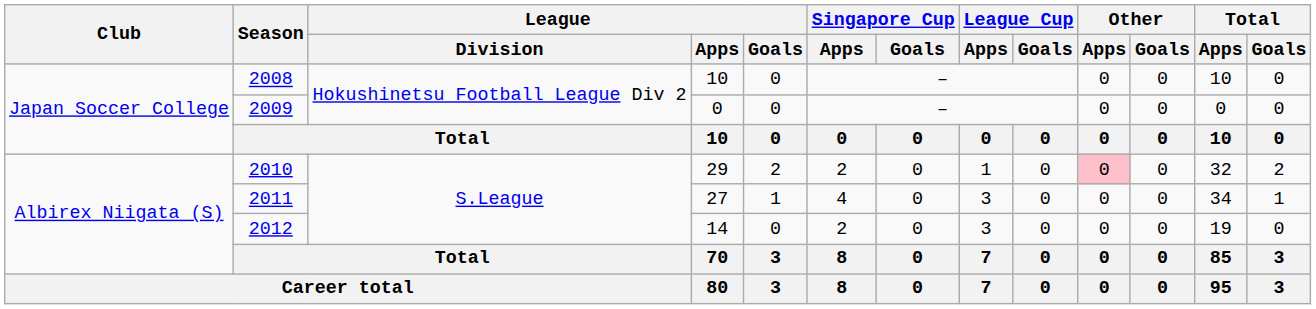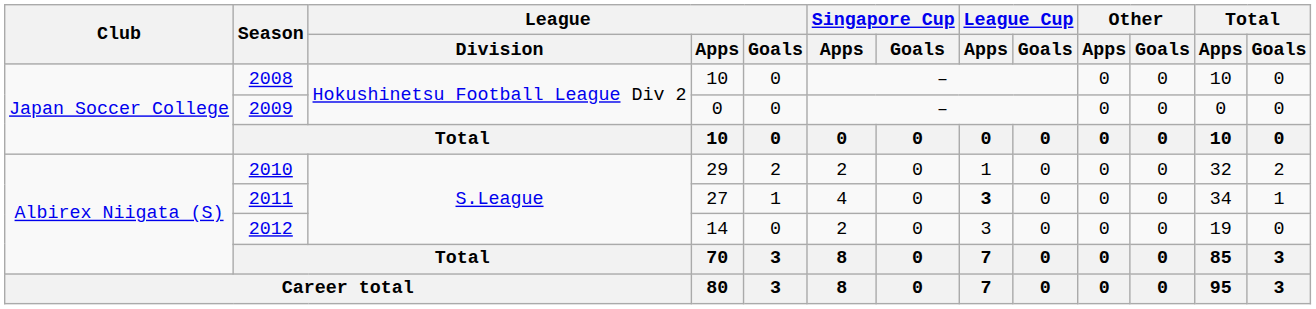(1104, 169) pink background -> (1104, 169) no background
(986, 199) normal -> (986, 199) bold
